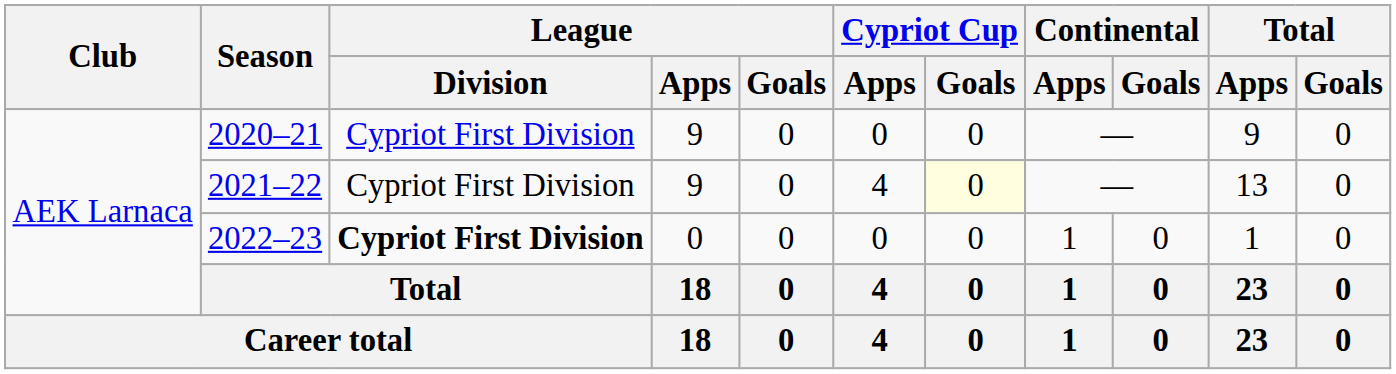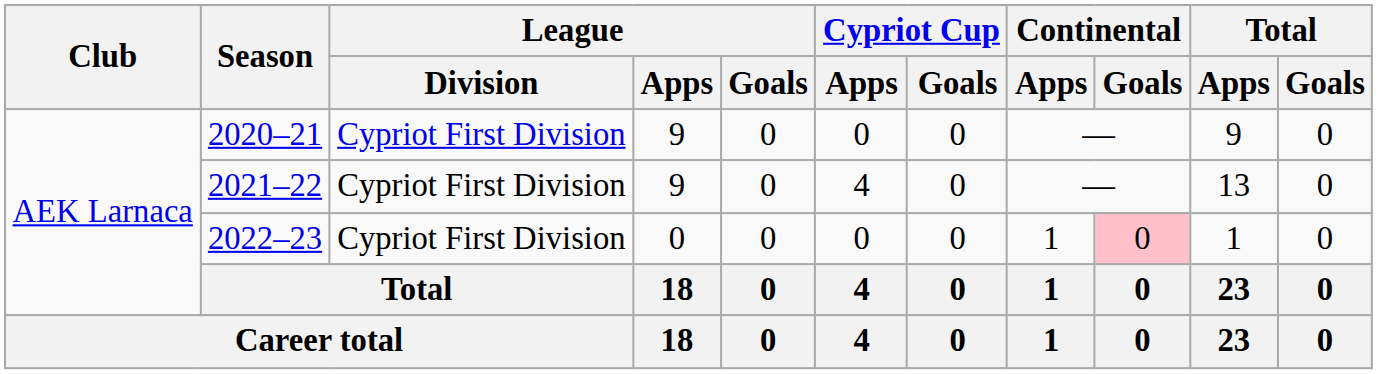(976, 185) lightyellow background -> (958, 185) no background
(490, 237) bold -> (481, 237) normal
(1161, 237) no background -> (1143, 237) pink background
